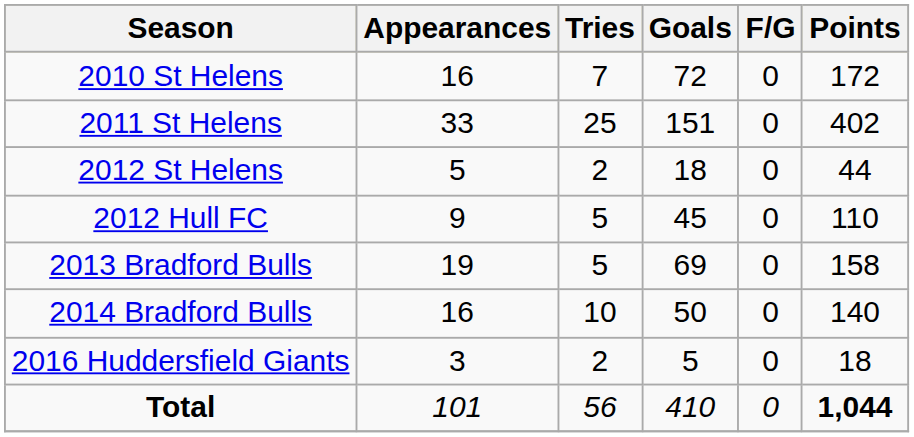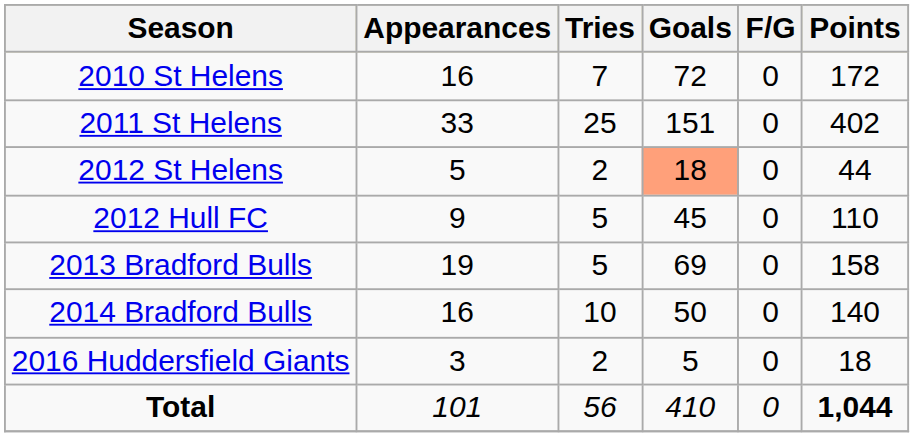(690, 170) no background -> (690, 170) lightsalmon background
